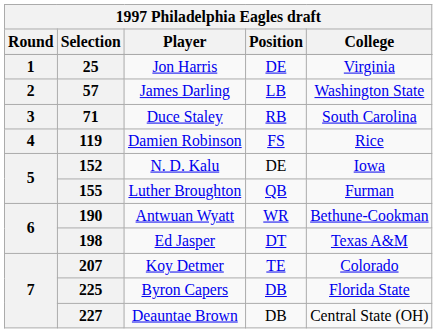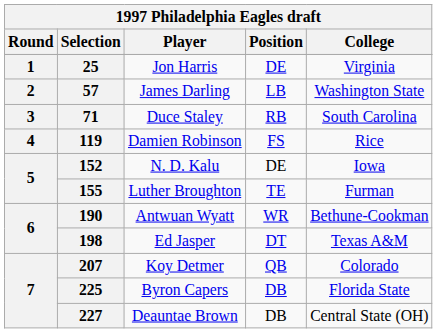(276, 191) QB -> (276, 191) TE
(276, 265) TE -> (276, 265) QB
